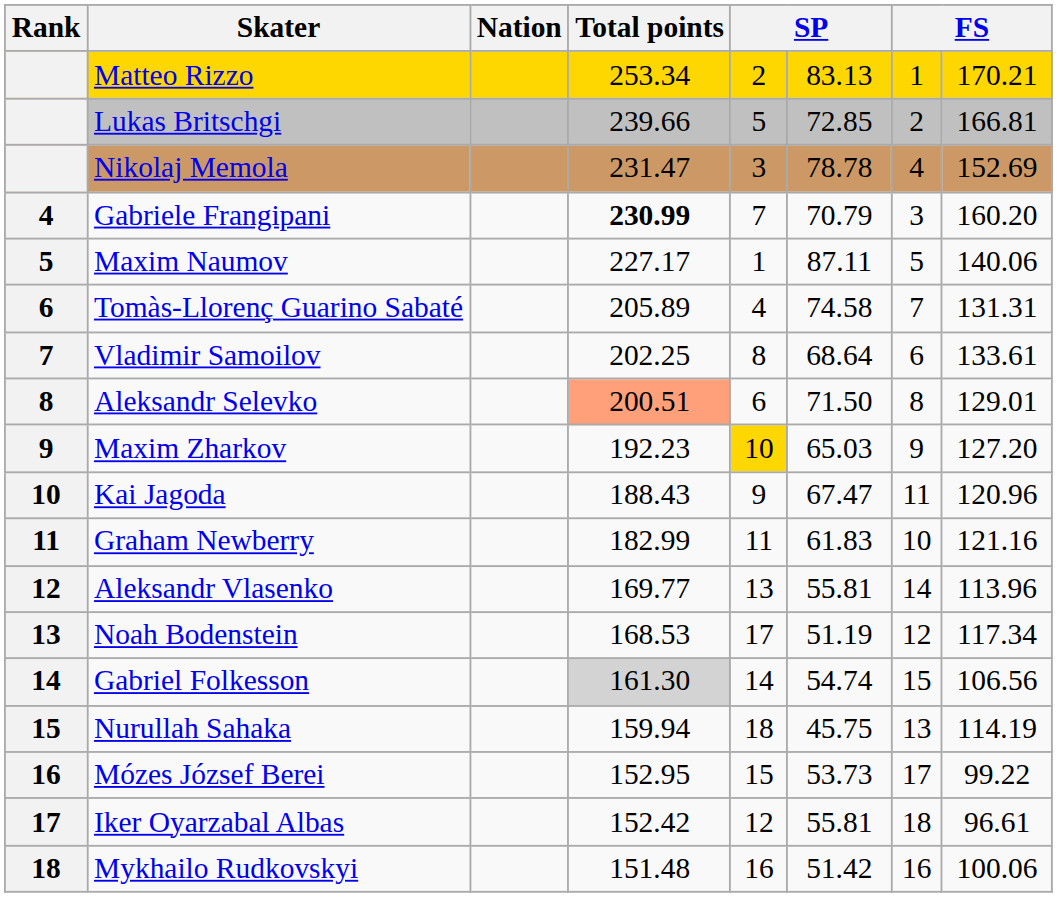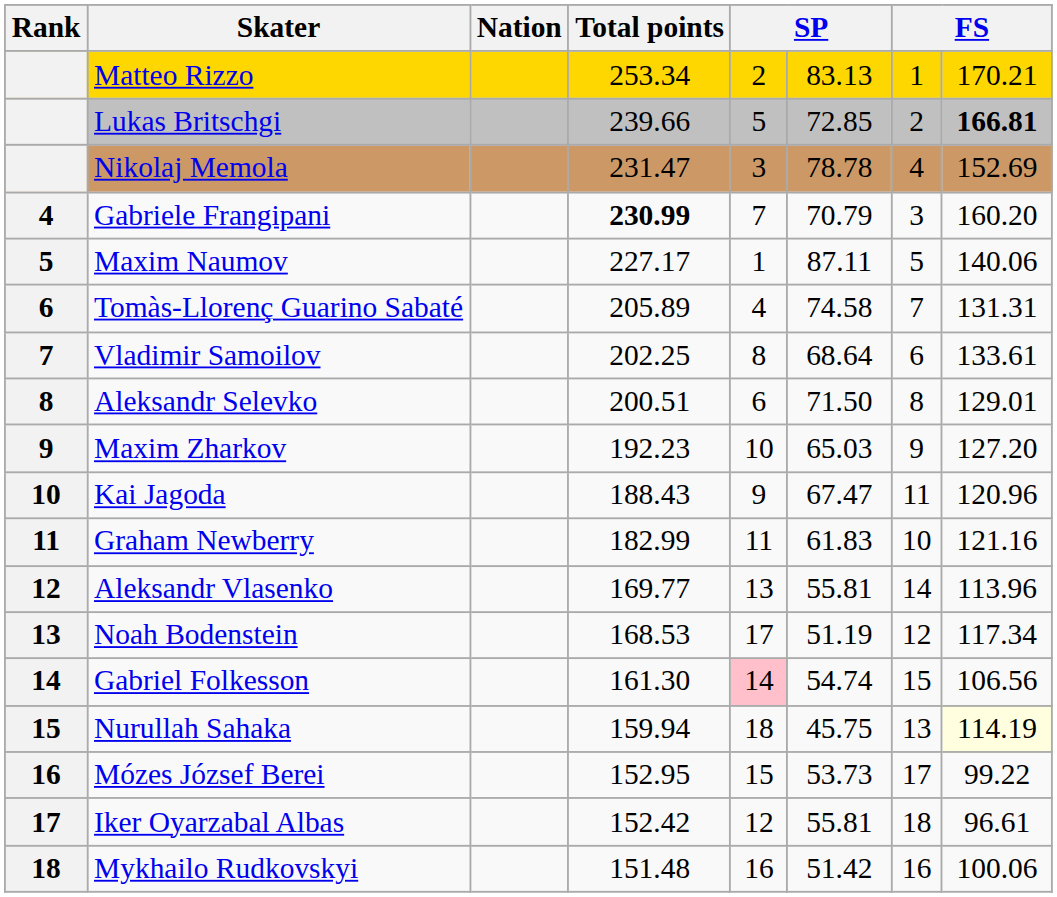(997, 121) normal -> (997, 121) bold
(650, 401) lightsalmon background -> (650, 401) no background
(759, 448) gold background -> (759, 448) no background
(650, 681) lightgrey background -> (650, 681) no background
(759, 681) no background -> (759, 681) pink background
(997, 728) no background -> (997, 728) lightyellow background
